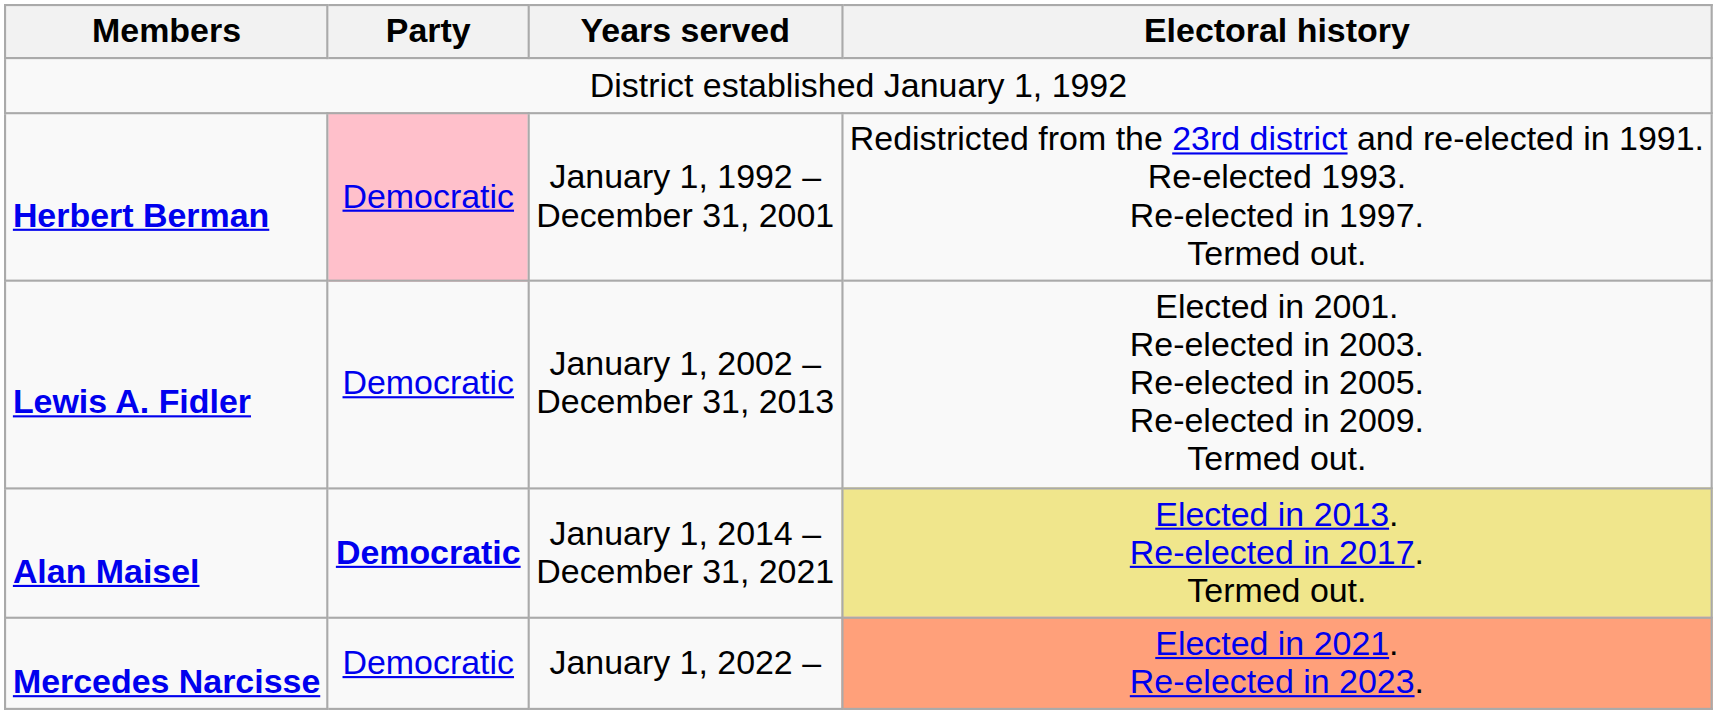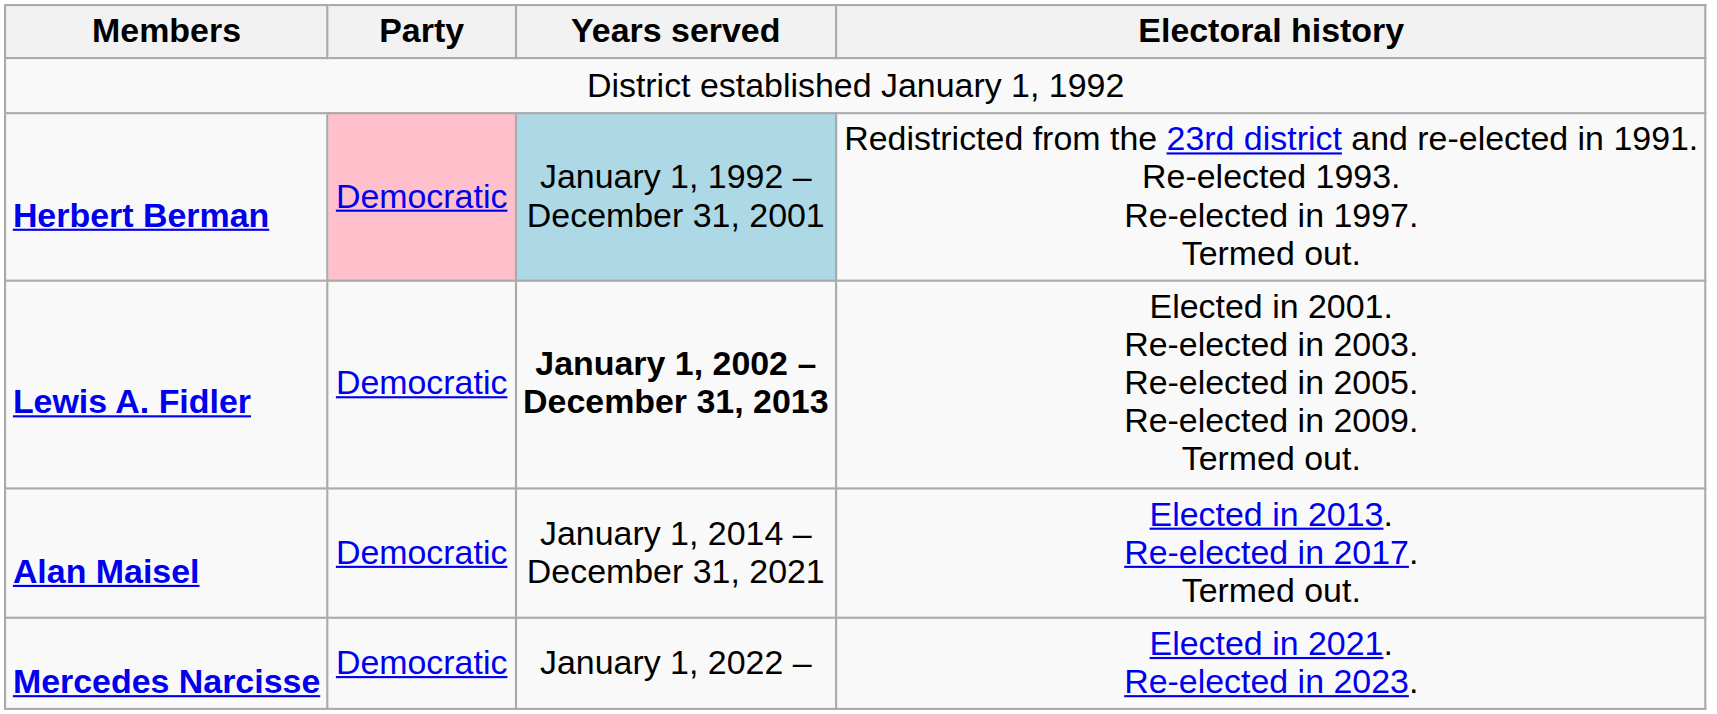(685, 196) no background -> (676, 196) lightblue background
(685, 383) normal -> (676, 383) bold
(428, 551) bold -> (422, 551) normal
(1277, 551) khaki background -> (1271, 551) no background
(1277, 662) lightsalmon background -> (1271, 662) no background
